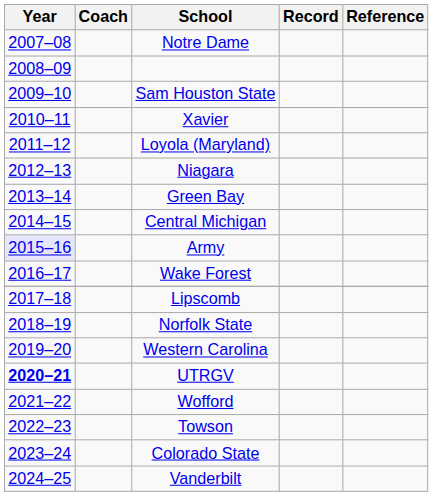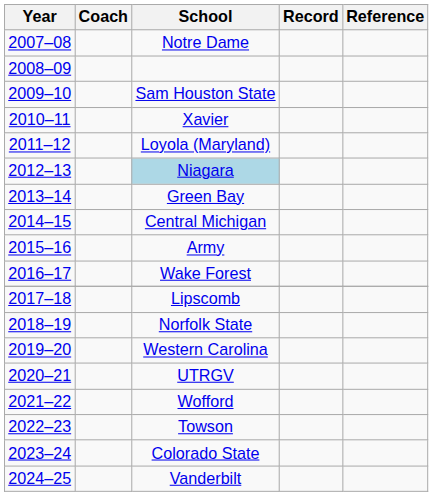(206, 171) no background -> (206, 171) lightblue background
(40, 247) lavender background -> (40, 247) no background
(40, 376) bold -> (40, 376) normal
